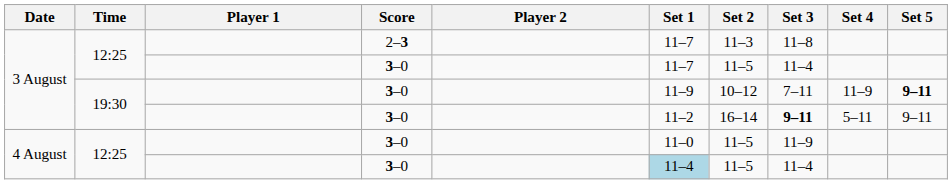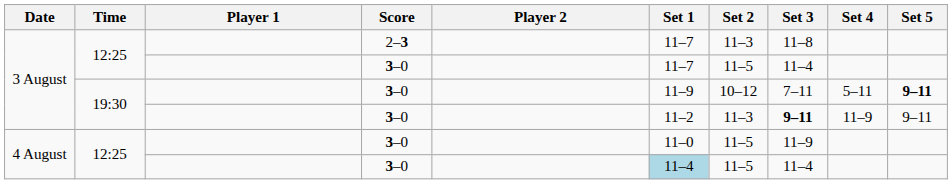(858, 92) 11–9 -> (858, 92) 5–11
(738, 117) 16–14 -> (738, 117) 11–3
(858, 117) 5–11 -> (858, 117) 11–9
